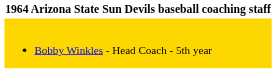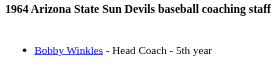(138, 50) gold background -> (138, 50) no background
